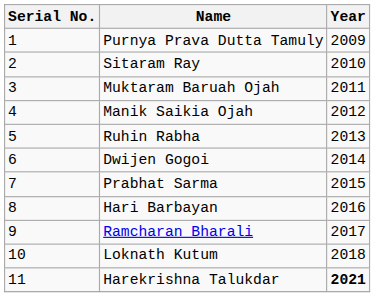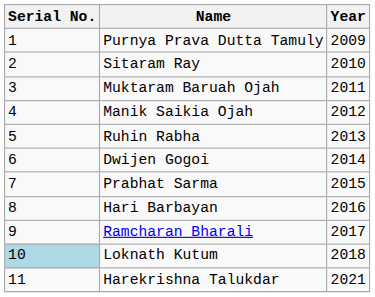(17, 256) no background -> (17, 256) lightblue background
(348, 280) bold -> (348, 280) normal
